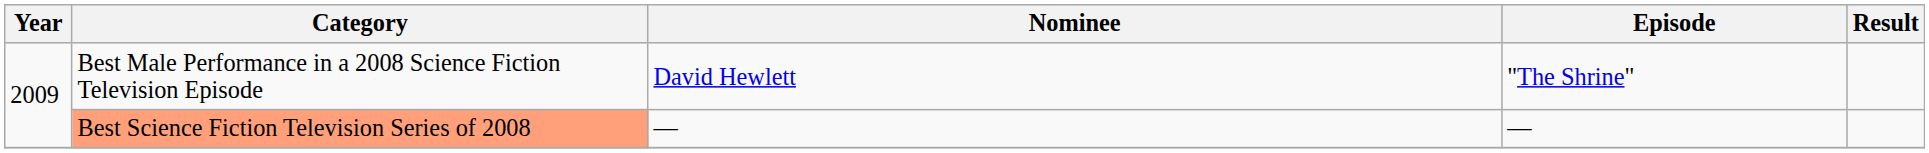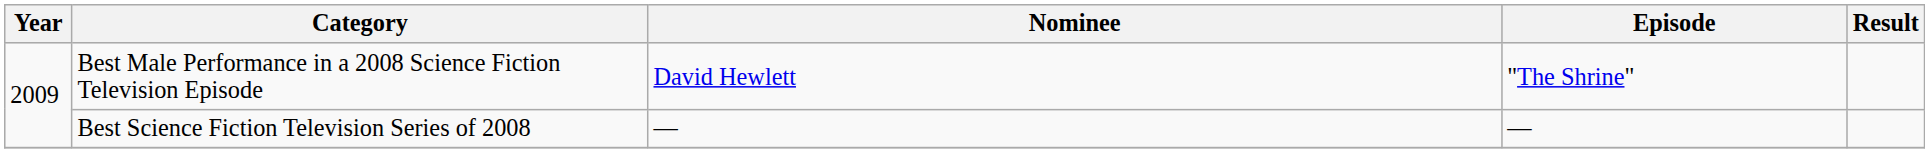(304, 128) lightsalmon background -> (304, 128) no background
